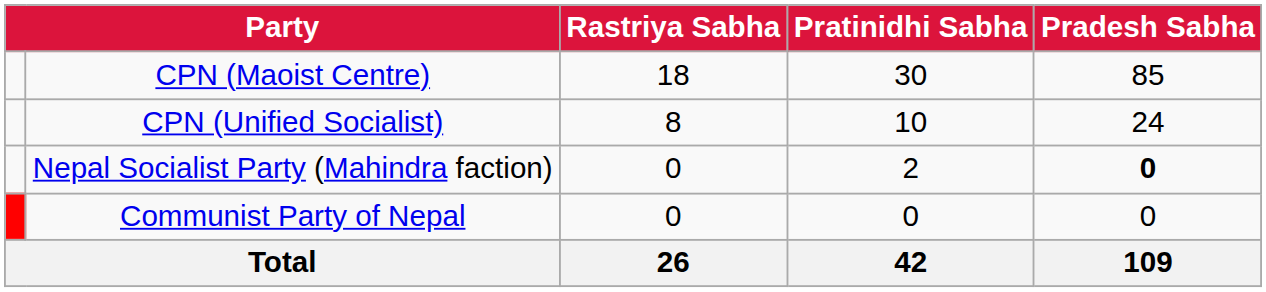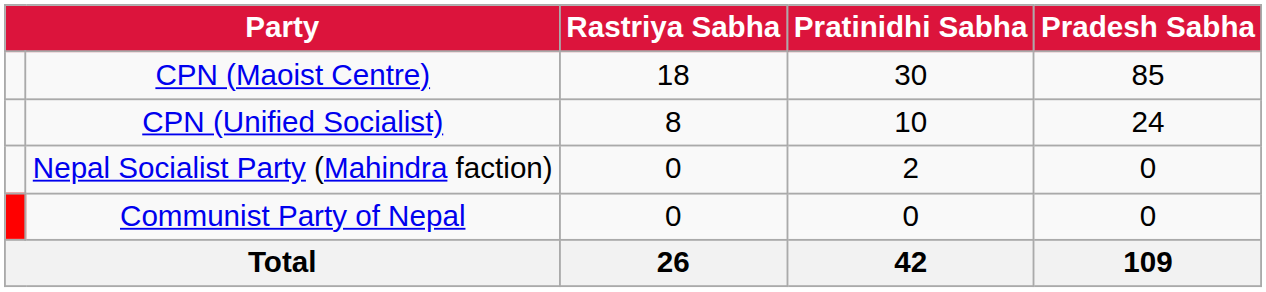(1148, 168) bold -> (1148, 168) normal
